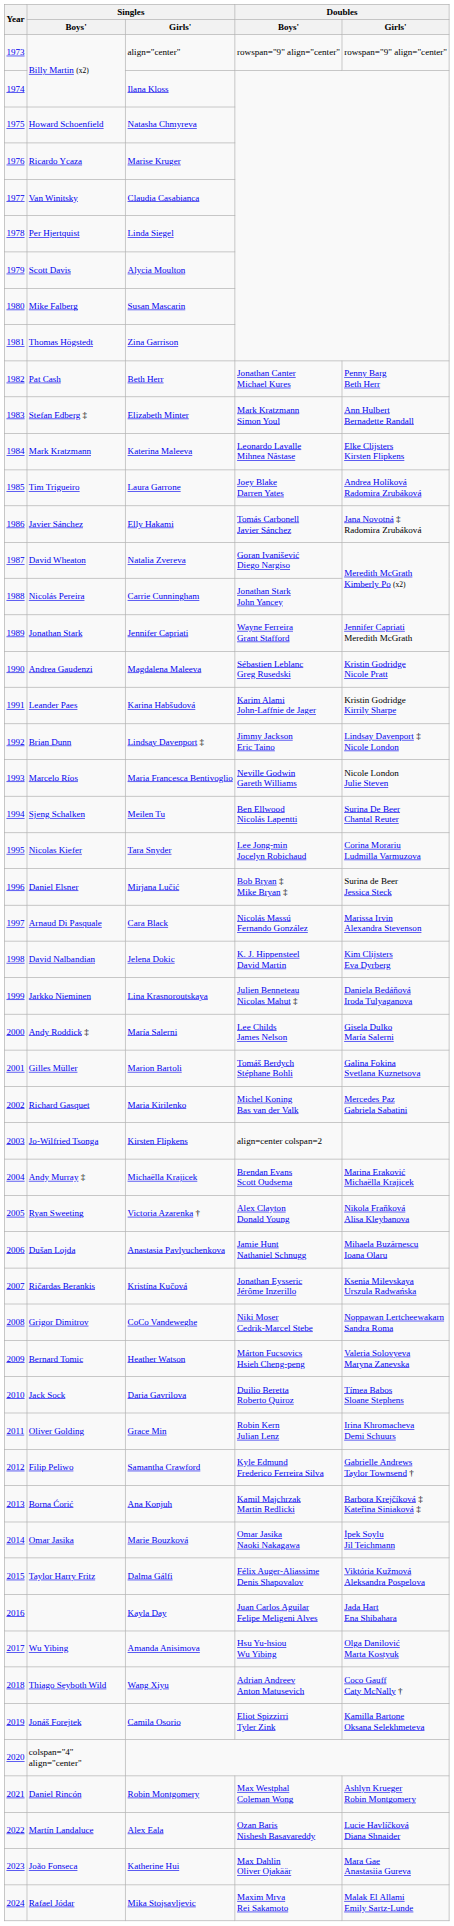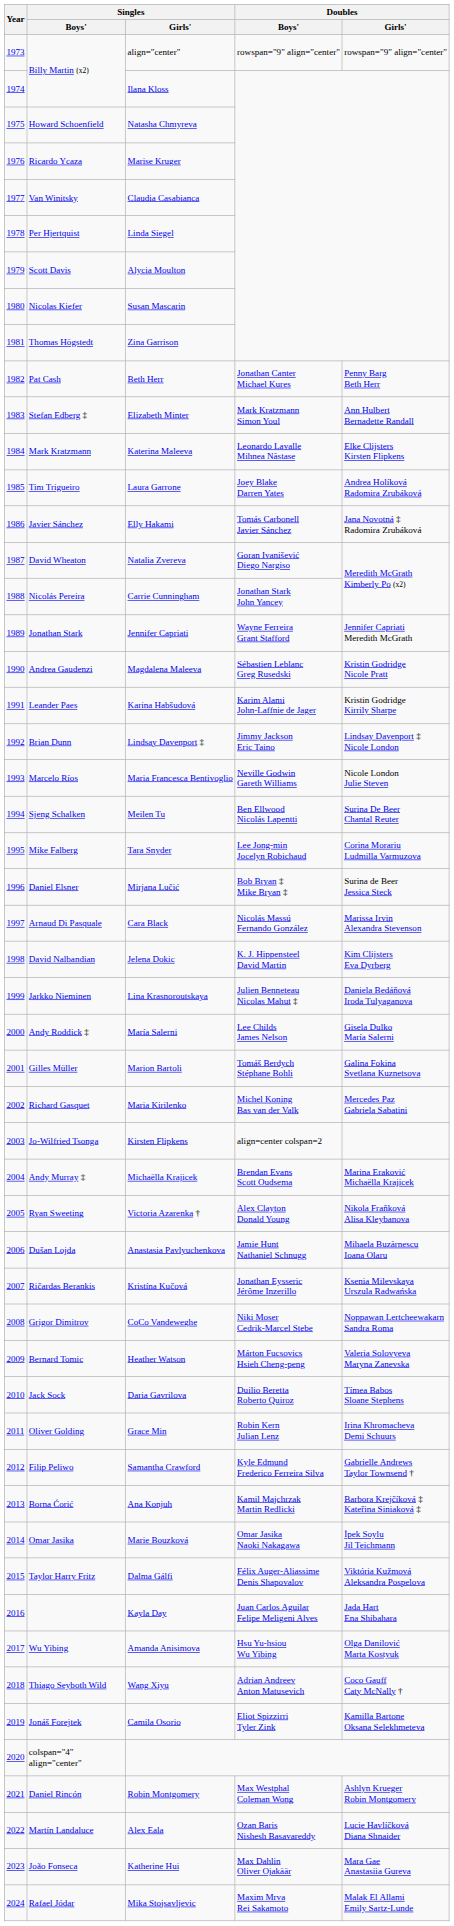(53, 306) Mike Falberg -> (55, 306) Nicolas Kiefer
(55, 851) Nicolas Kiefer -> (53, 851) Mike Falberg
